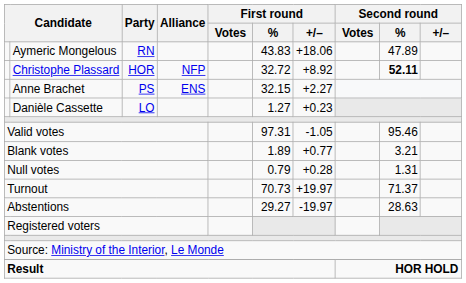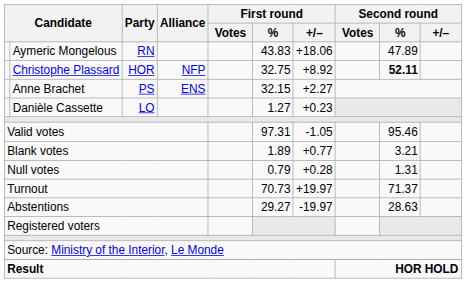(276, 70) 32.72 -> (276, 70) 32.75
